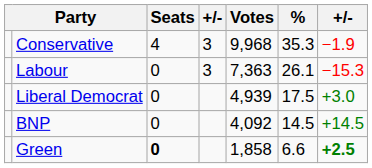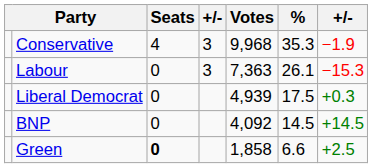(338, 96) +3.0 -> (338, 96) +0.3
(338, 149) bold -> (338, 149) normal
